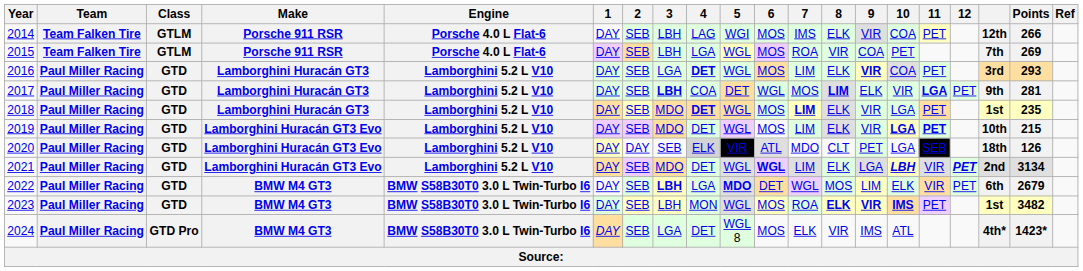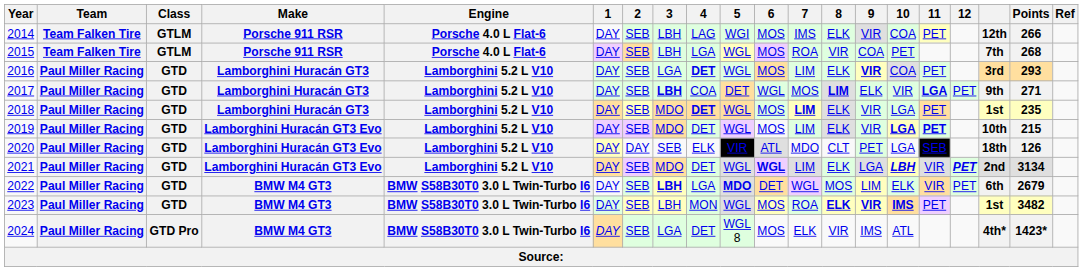(1031, 53) 269 -> (1031, 53) 268
(1031, 91) 281 -> (1031, 91) 271
(703, 148) lightgrey background -> (703, 148) no background
